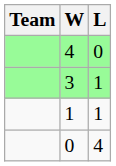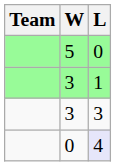(69, 51) 4 -> (69, 51) 5
(69, 113) 1 -> (69, 113) 3
(98, 113) 1 -> (98, 113) 3
(98, 144) no background -> (98, 144) lavender background
